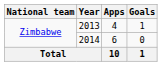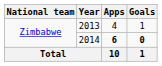(114, 40) normal -> (114, 40) bold
(142, 40) normal -> (142, 40) bold
